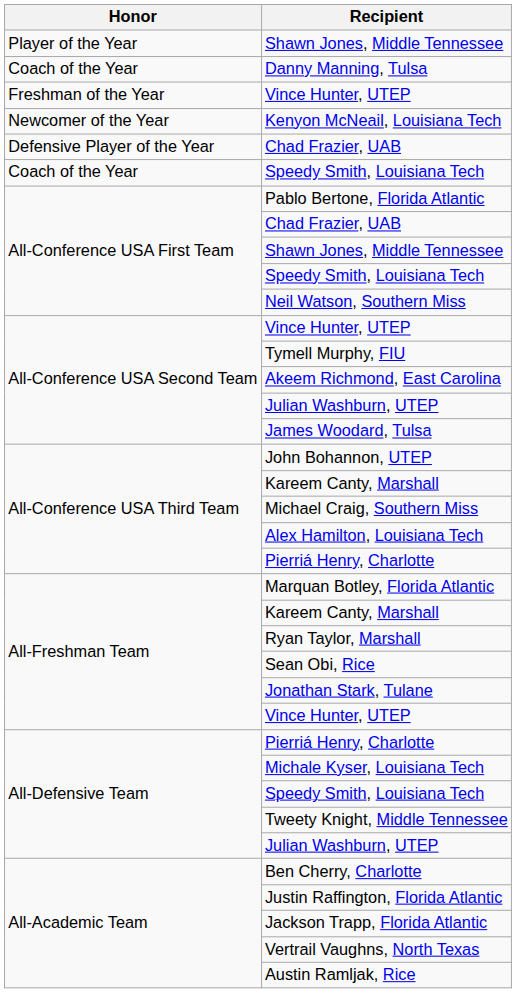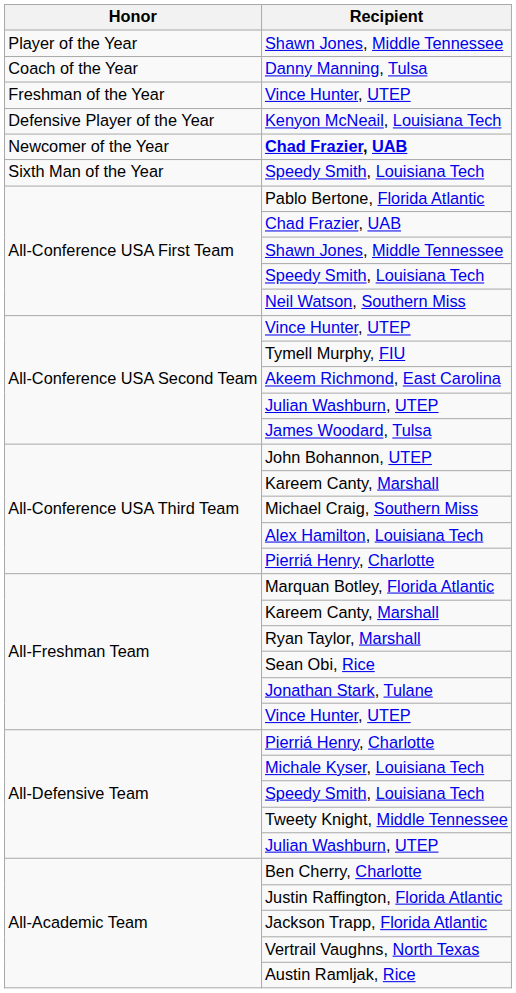(89, 120) Newcomer of the Year -> (111, 120) Defensive Player of the Year
(111, 146) Defensive Player of the Year -> (89, 146) Newcomer of the Year
(333, 146) normal -> (336, 146) bold
(73, 172) Coach of the Year -> (86, 172) Sixth Man of the Year
